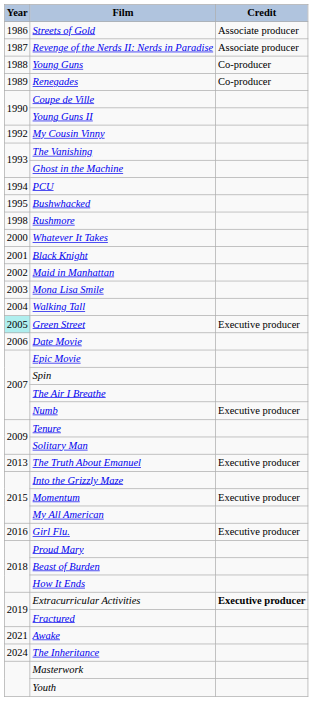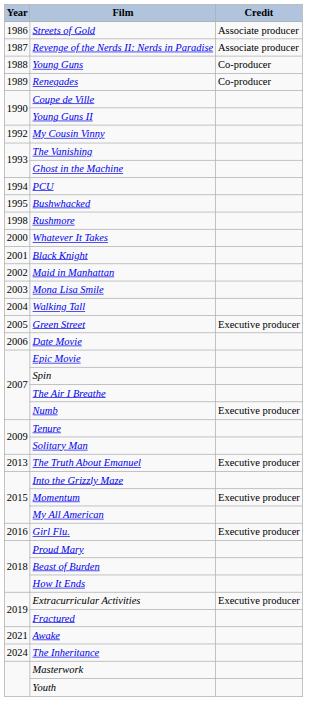(17, 324) paleturquoise background -> (17, 324) no background
(262, 601) bold -> (259, 601) normal
